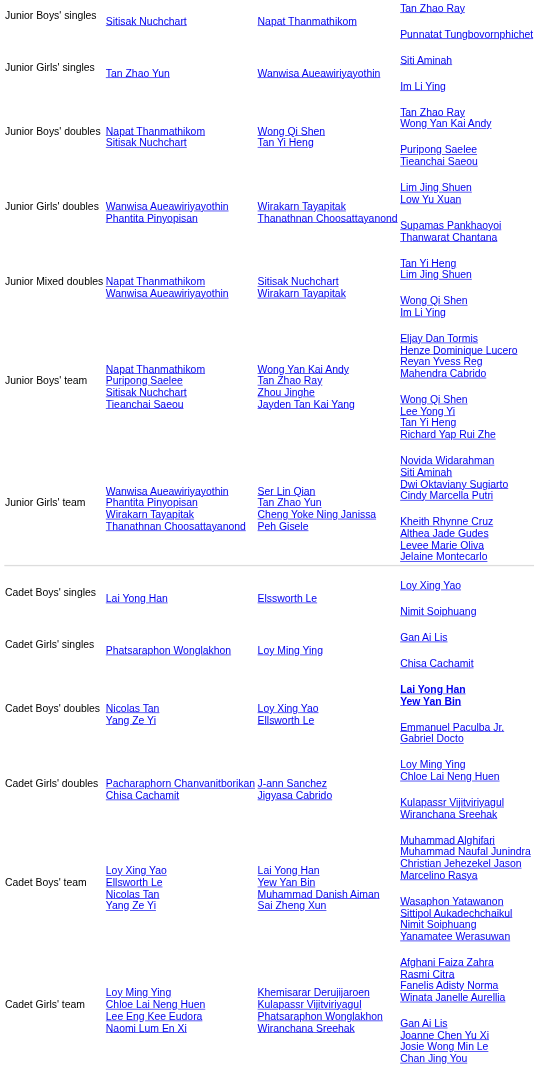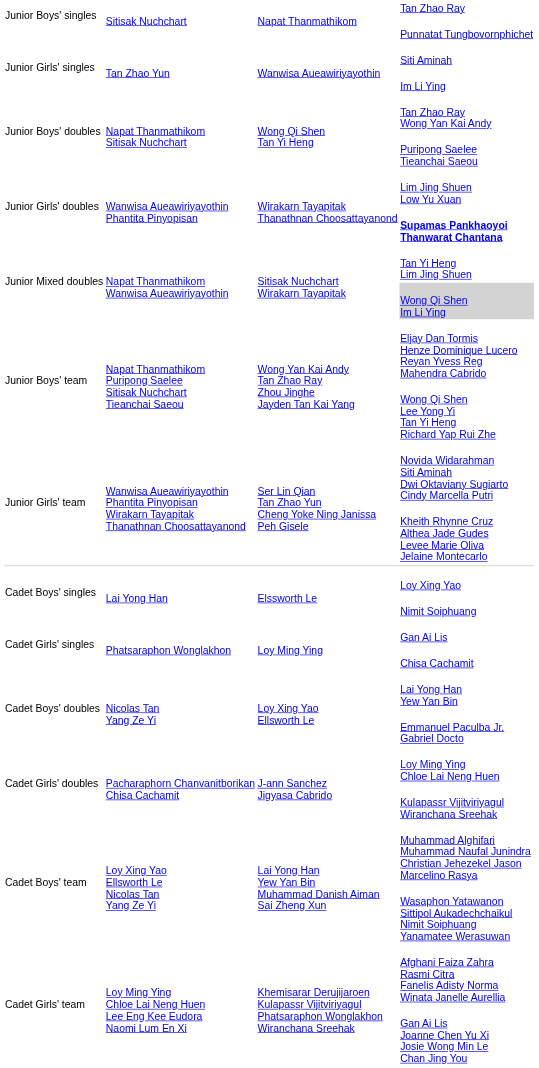(451, 231) normal -> (454, 231) bold
(434, 307) no background -> (434, 307) lightgrey background
(433, 695) bold -> (431, 695) normal
